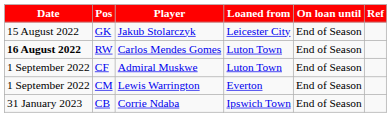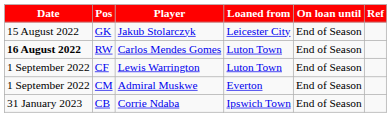(158, 67) Admiral Muskwe -> (159, 67) Lewis Warrington
(159, 85) Lewis Warrington -> (158, 85) Admiral Muskwe
